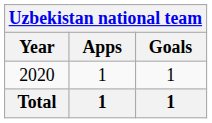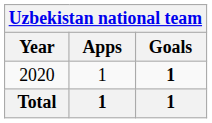(171, 74) normal -> (171, 74) bold
